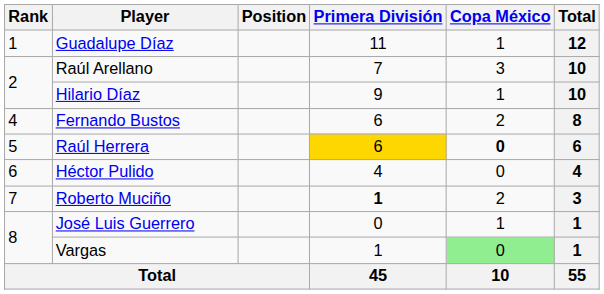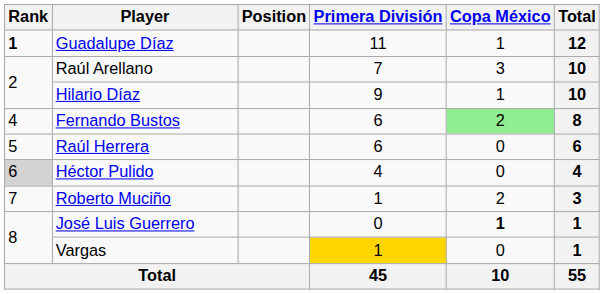(13, 43) normal -> (13, 43) bold
(500, 120) no background -> (500, 120) lightgreen background
(378, 146) gold background -> (378, 146) no background
(500, 146) bold -> (500, 146) normal
(13, 172) no background -> (13, 172) lightgrey background
(378, 198) bold -> (378, 198) normal
(500, 224) normal -> (500, 224) bold
(378, 250) no background -> (378, 250) gold background
(500, 250) lightgreen background -> (500, 250) no background
